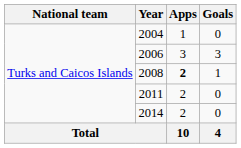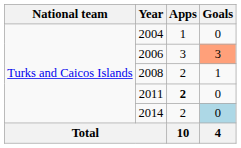(218, 53) no background -> (218, 53) lightsalmon background
(183, 73) bold -> (183, 73) normal
(183, 93) normal -> (183, 93) bold
(218, 113) no background -> (218, 113) lightblue background
